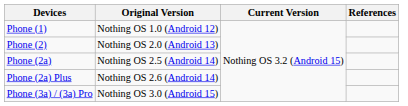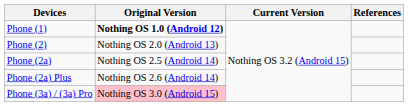(158, 28) normal -> (160, 28) bold
(158, 93) no background -> (158, 93) pink background
